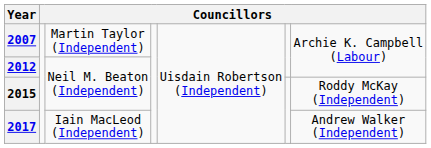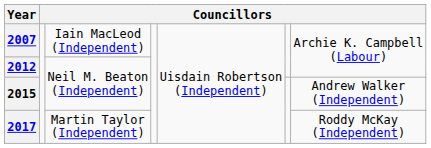(98, 41) Martin Taylor (Independent) -> (98, 41) Iain MacLeod (Independent)
(358, 93) Roddy McKay (Independent) -> (358, 93) Andrew Walker (Independent)
(98, 127) Iain MacLeod (Independent) -> (98, 127) Martin Taylor (Independent)
(358, 127) Andrew Walker (Independent) -> (358, 127) Roddy McKay (Independent)
